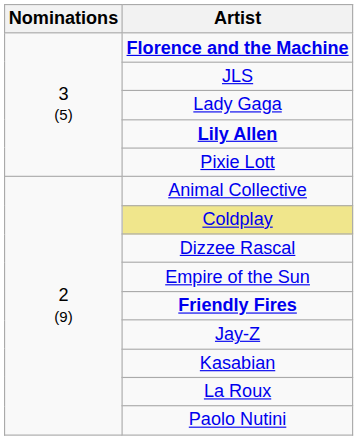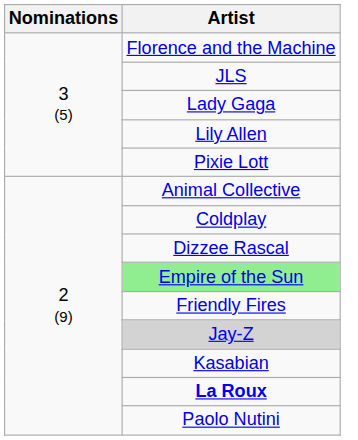(238, 47) bold -> (231, 47) normal
(238, 133) bold -> (231, 133) normal
(238, 219) khaki background -> (231, 219) no background
(238, 276) no background -> (231, 276) lightgreen background
(238, 305) bold -> (231, 305) normal
(238, 334) no background -> (231, 334) lightgrey background
(238, 391) normal -> (231, 391) bold
